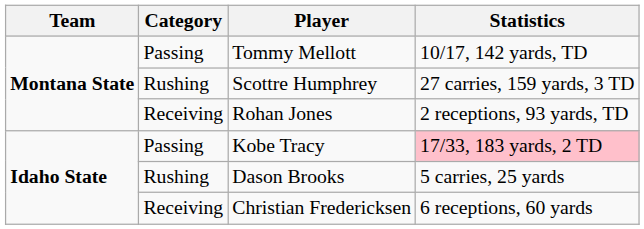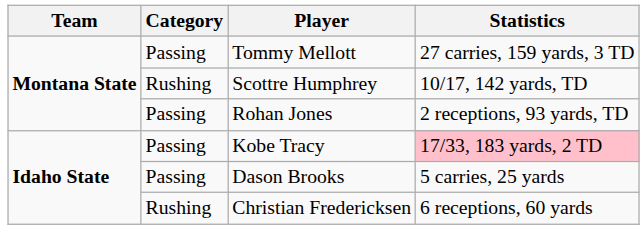(504, 51) 10/17, 142 yards, TD -> (527, 51) 27 carries, 159 yards, 3 TD
(527, 83) 27 carries, 159 yards, 3 TD -> (504, 83) 10/17, 142 yards, TD
(183, 114) Receiving -> (176, 114) Passing
(176, 176) Rushing -> (176, 176) Passing
(183, 208) Receiving -> (178, 208) Rushing
